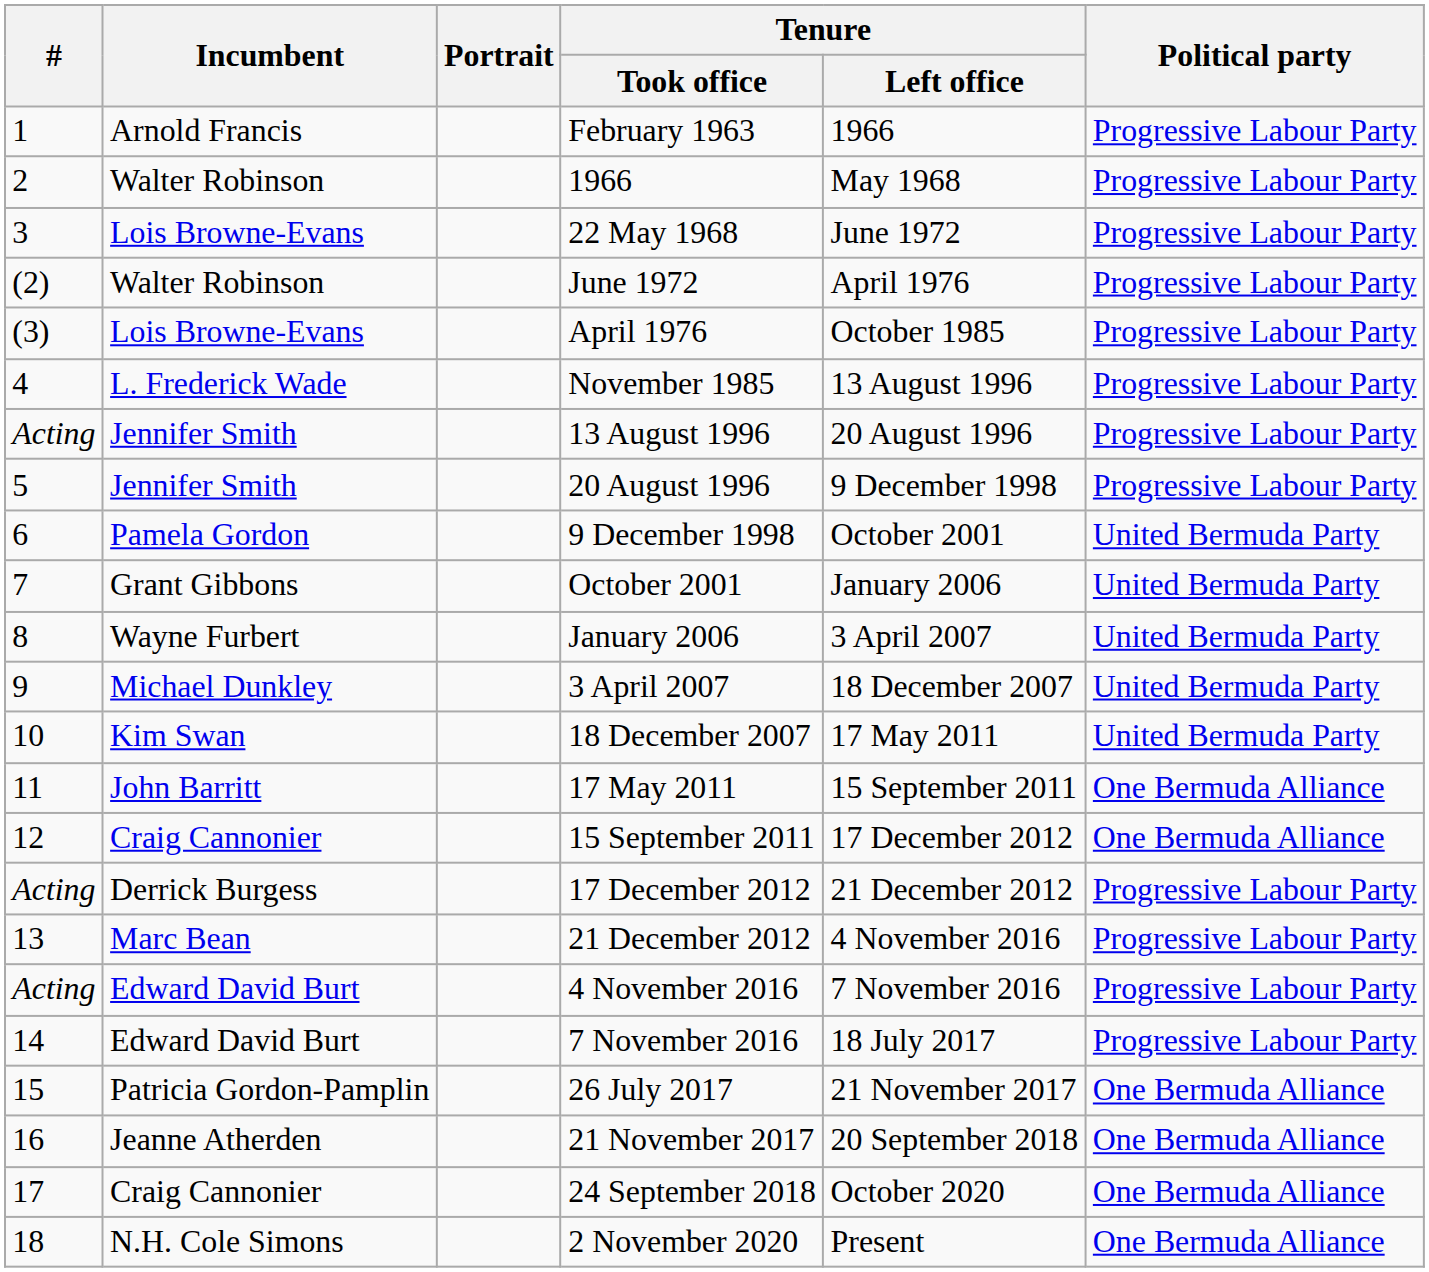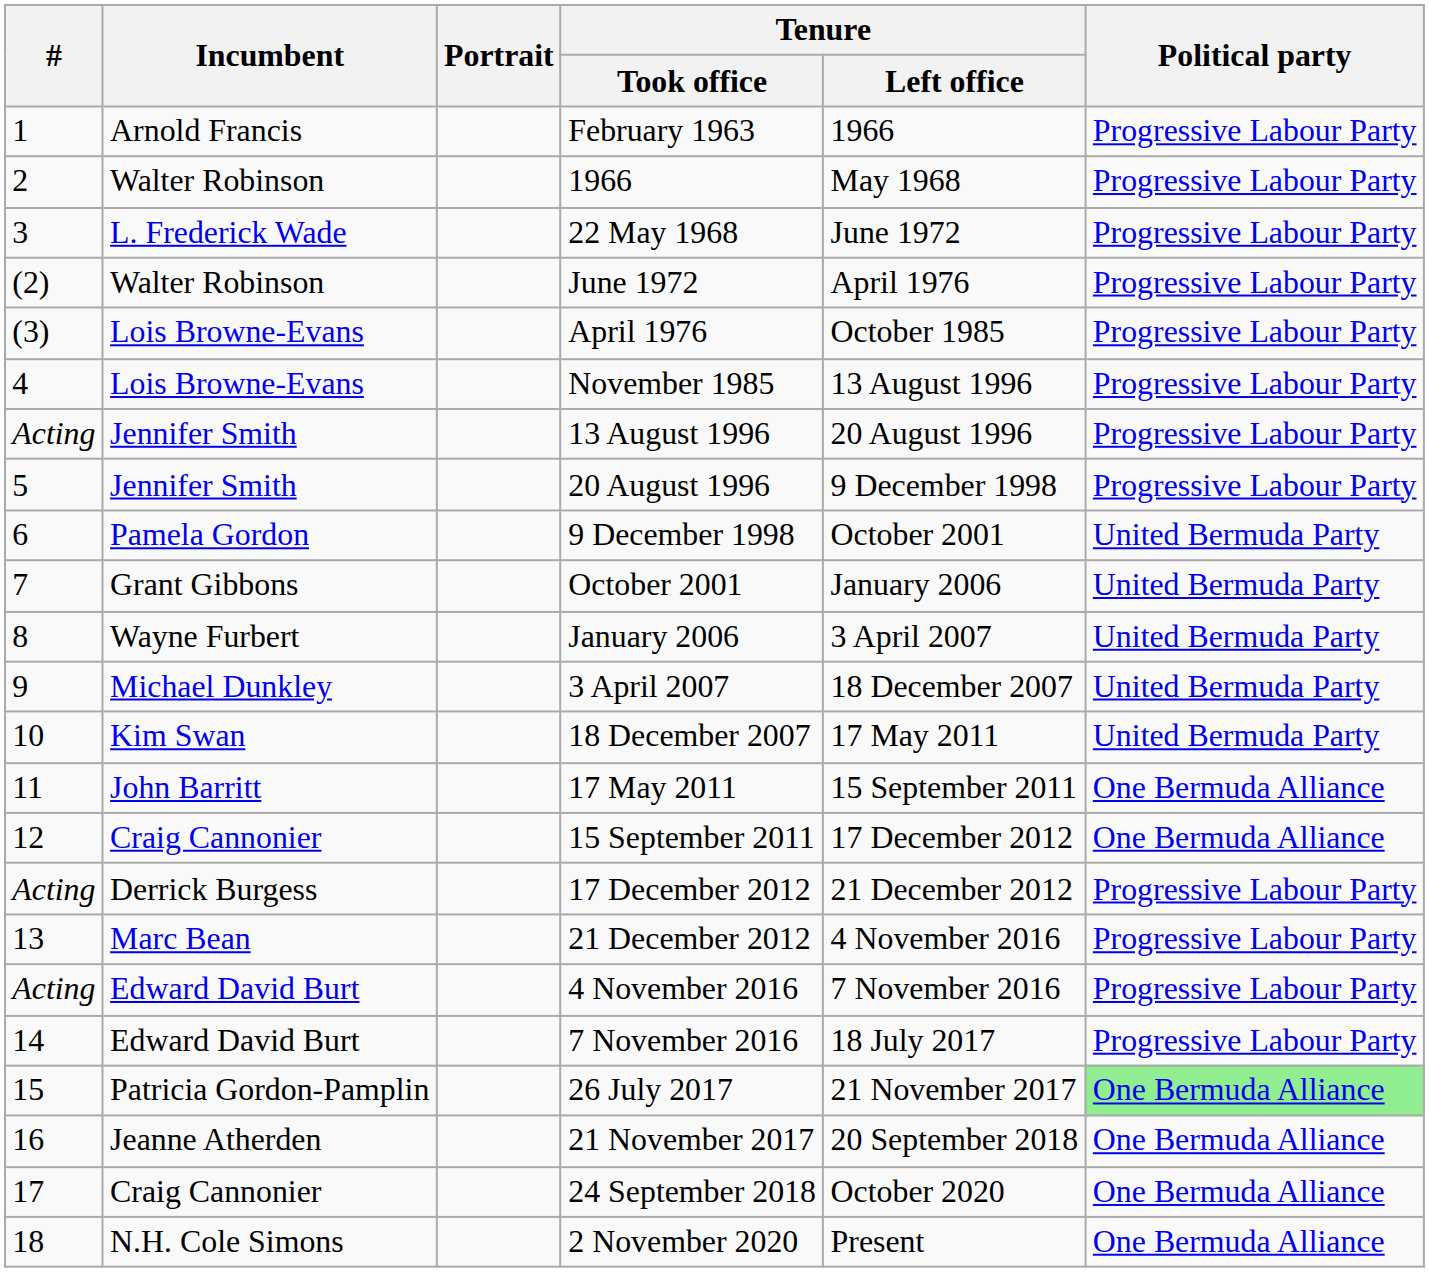(237, 231) Lois Browne-Evans -> (228, 231) L. Frederick Wade
(228, 383) L. Frederick Wade -> (237, 383) Lois Browne-Evans
(1239, 1090) no background -> (1239, 1090) lightgreen background
